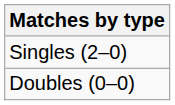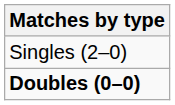(72, 83) normal -> (75, 83) bold
